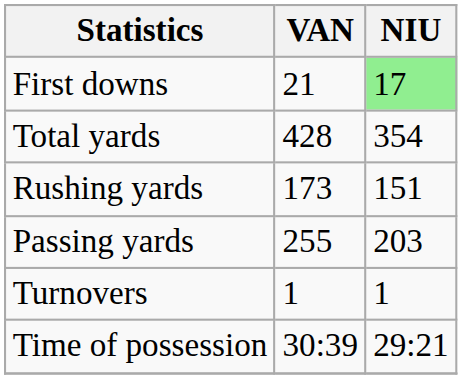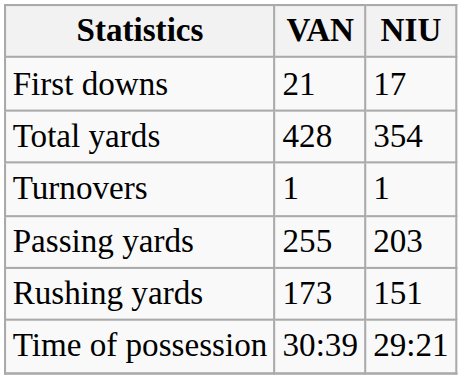(390, 83) lightgreen background -> (390, 83) no background
rows swapped: (108, 188) <-> (80, 293)
